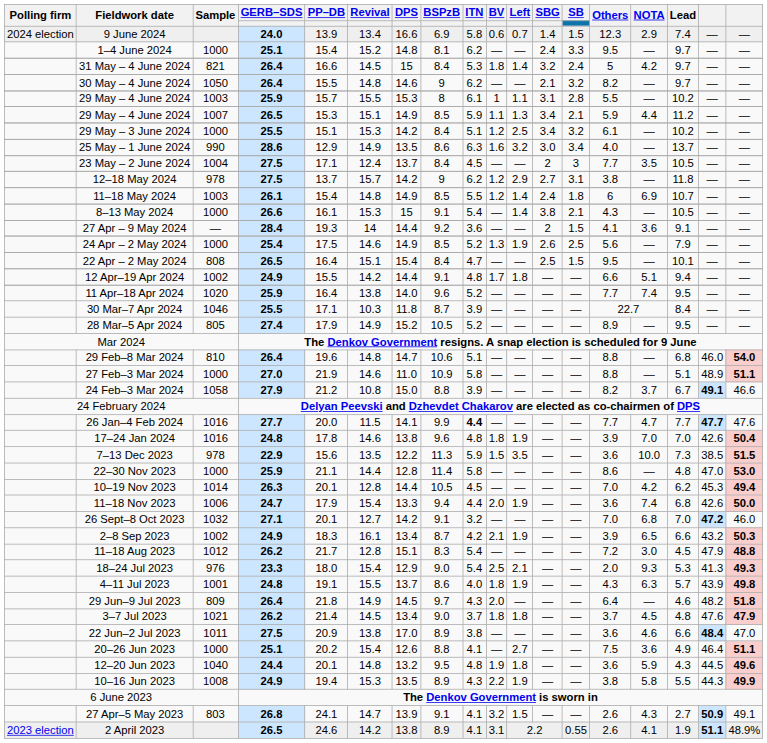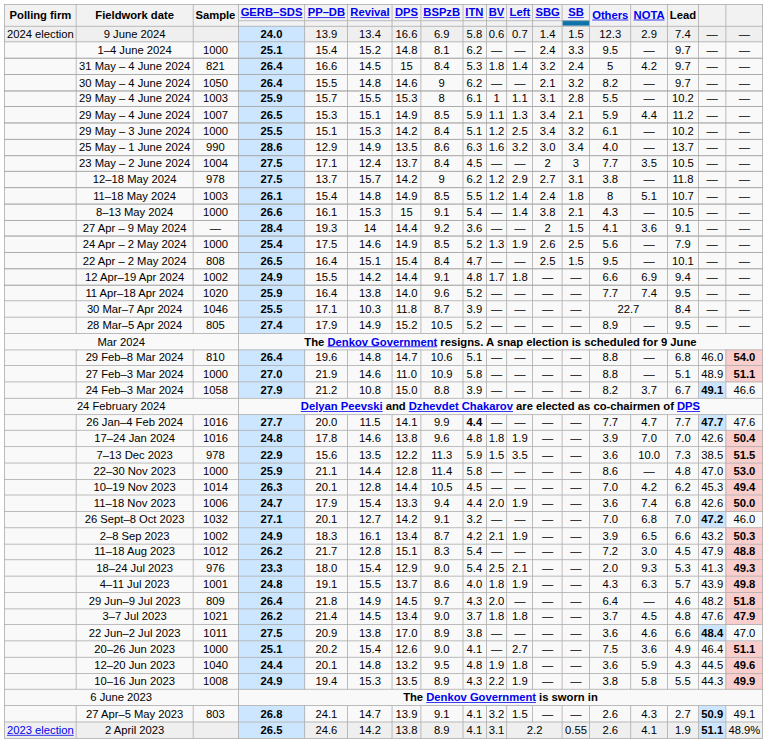(610, 196) 6 -> (610, 196) 8
(649, 196) 6.9 -> (649, 196) 5.1
(649, 277) 5.1 -> (649, 277) 6.9
(442, 649) 8.8 -> (442, 649) 9.0
